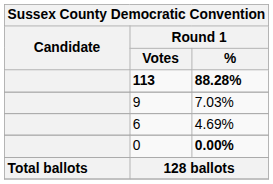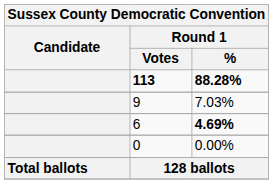(214, 124) normal -> (214, 124) bold
(214, 146) bold -> (214, 146) normal
